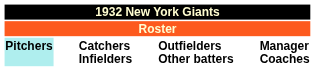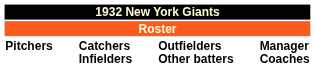(29, 45) paleturquoise background -> (29, 45) no background
